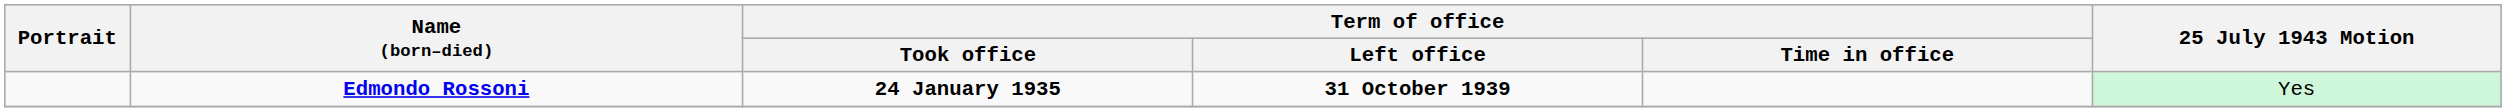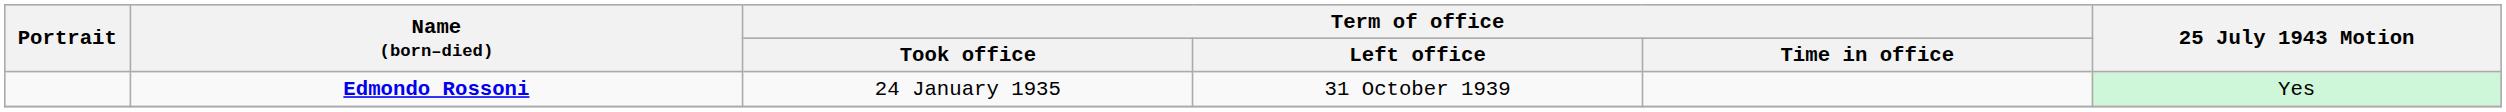(968, 89) bold -> (968, 89) normal
(1418, 89) bold -> (1418, 89) normal
